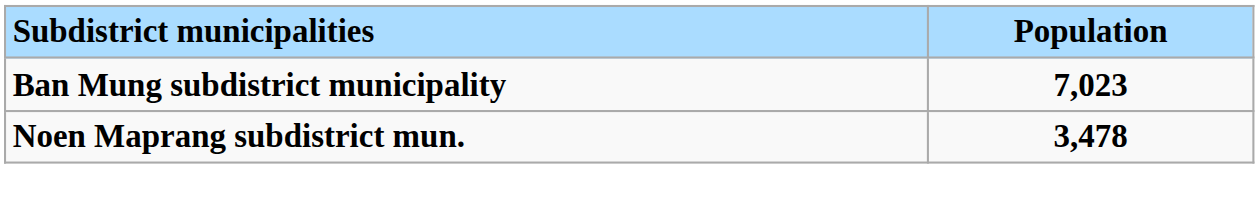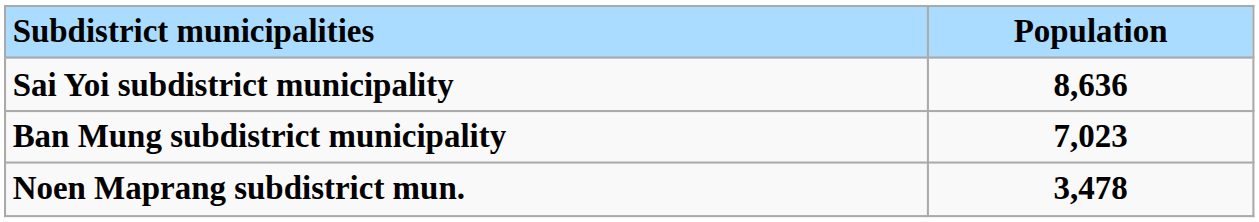+ row: (233, 83)
